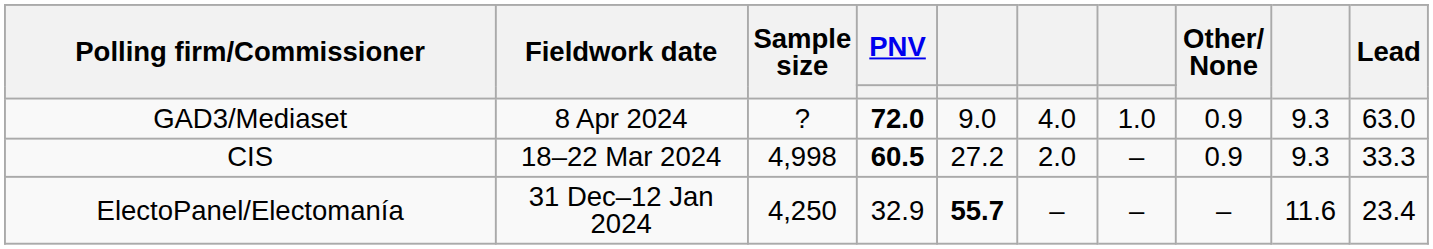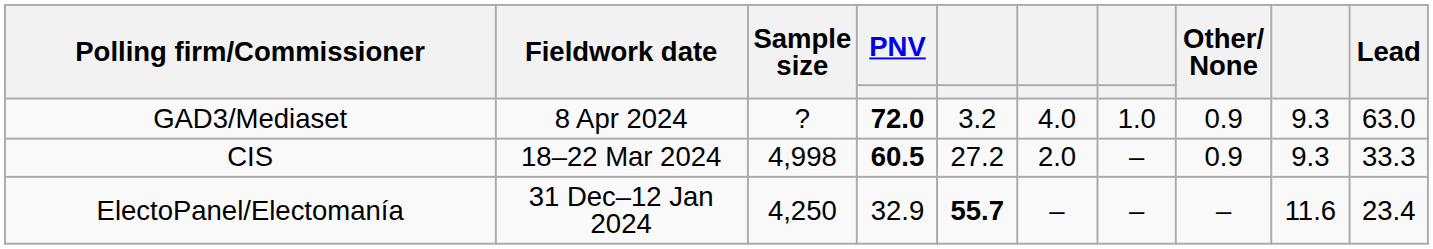(977, 118) 9.0 -> (977, 118) 3.2
